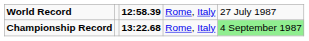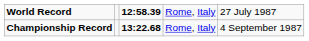(261, 28) lightgreen background -> (261, 28) no background
